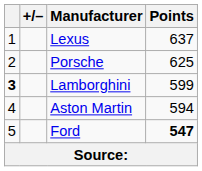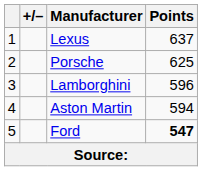(12, 86) bold -> (12, 86) normal
(182, 86) 599 -> (182, 86) 596
